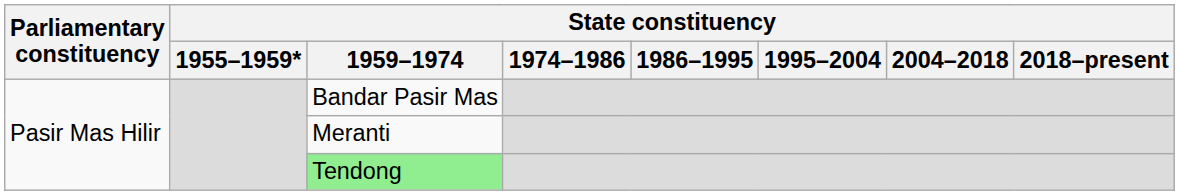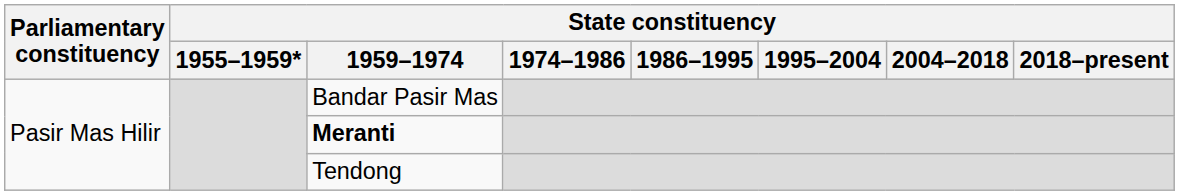(351, 134) normal -> (354, 134) bold
(357, 171) lightgreen background -> (357, 171) no background
